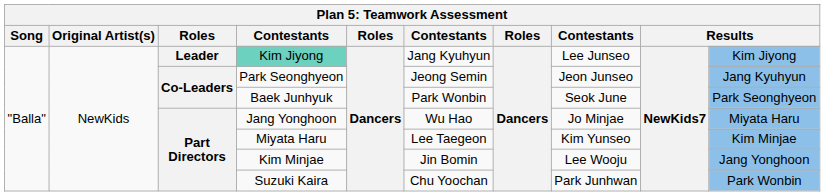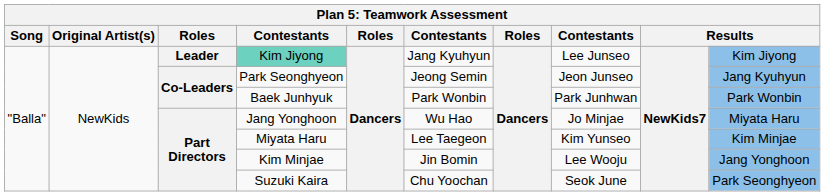(596, 98) Seok June -> (596, 98) Park Junhwan
(764, 98) Park Seonghyeon -> (764, 98) Park Wonbin
(596, 181) Park Junhwan -> (596, 181) Seok June
(764, 181) Park Wonbin -> (764, 181) Park Seonghyeon
